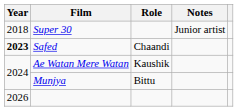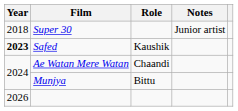(152, 47) Chaandi -> (152, 47) Kaushik
(152, 64) Kaushik -> (152, 64) Chaandi
